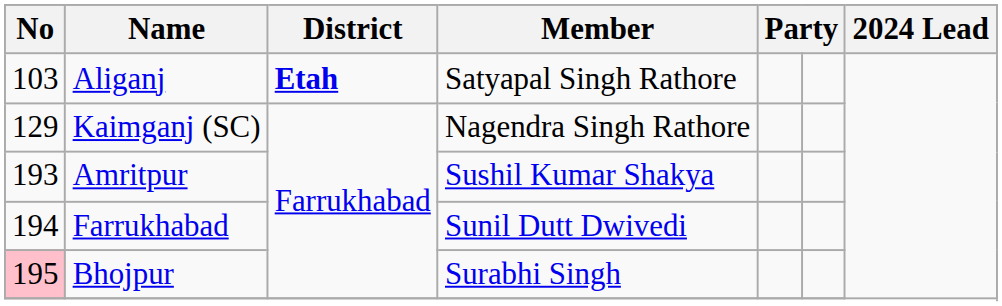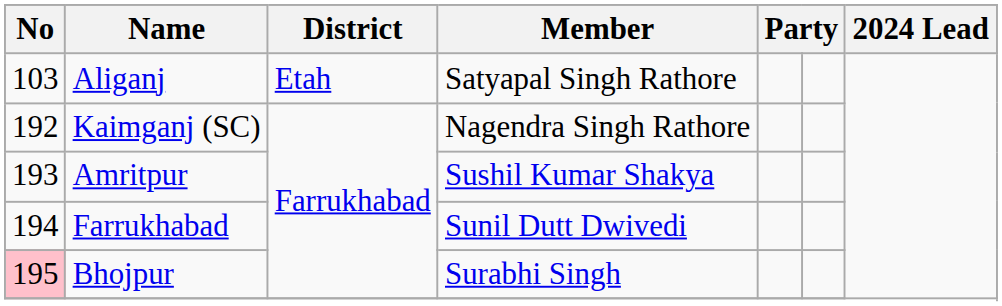(306, 77) bold -> (303, 77) normal
(35, 126) 129 -> (35, 126) 192
